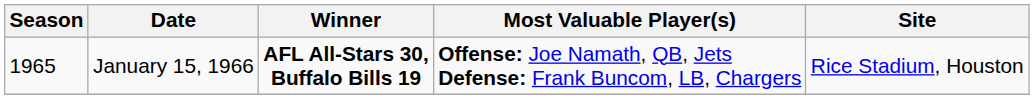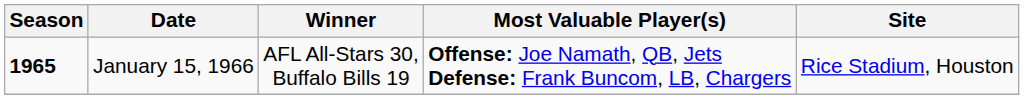(33, 65) normal -> (33, 65) bold
(346, 65) bold -> (341, 65) normal
